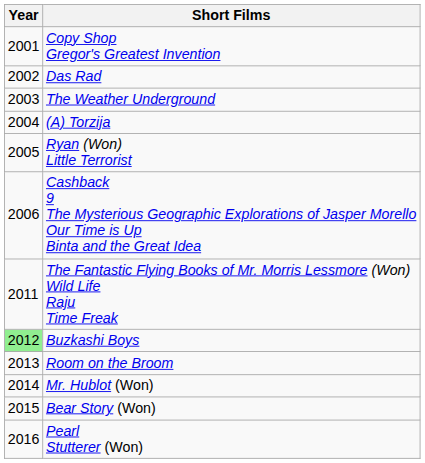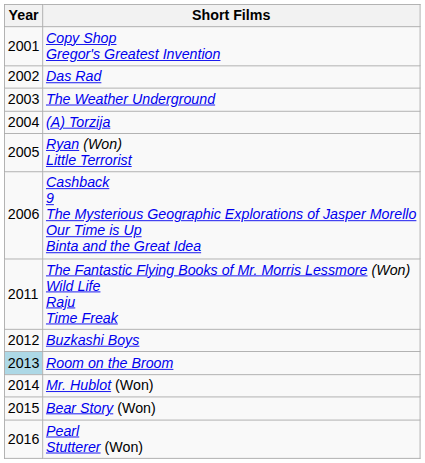(24, 340) lightgreen background -> (24, 340) no background
(24, 363) no background -> (24, 363) lightblue background
